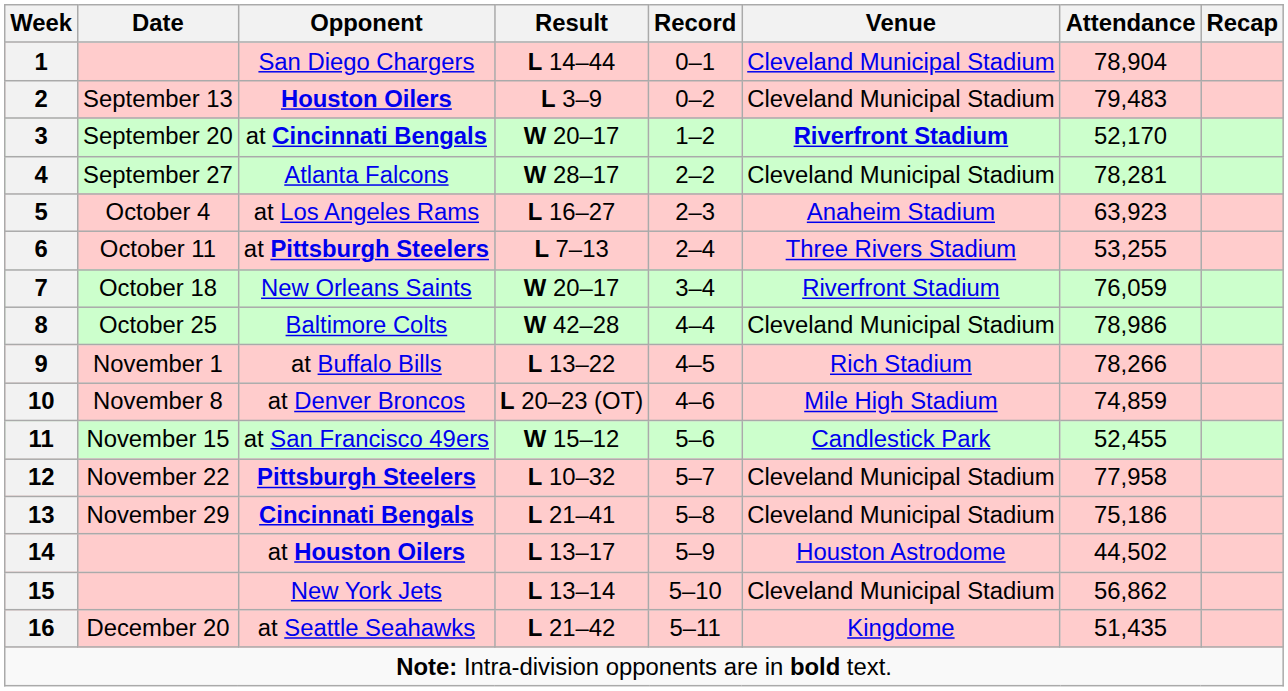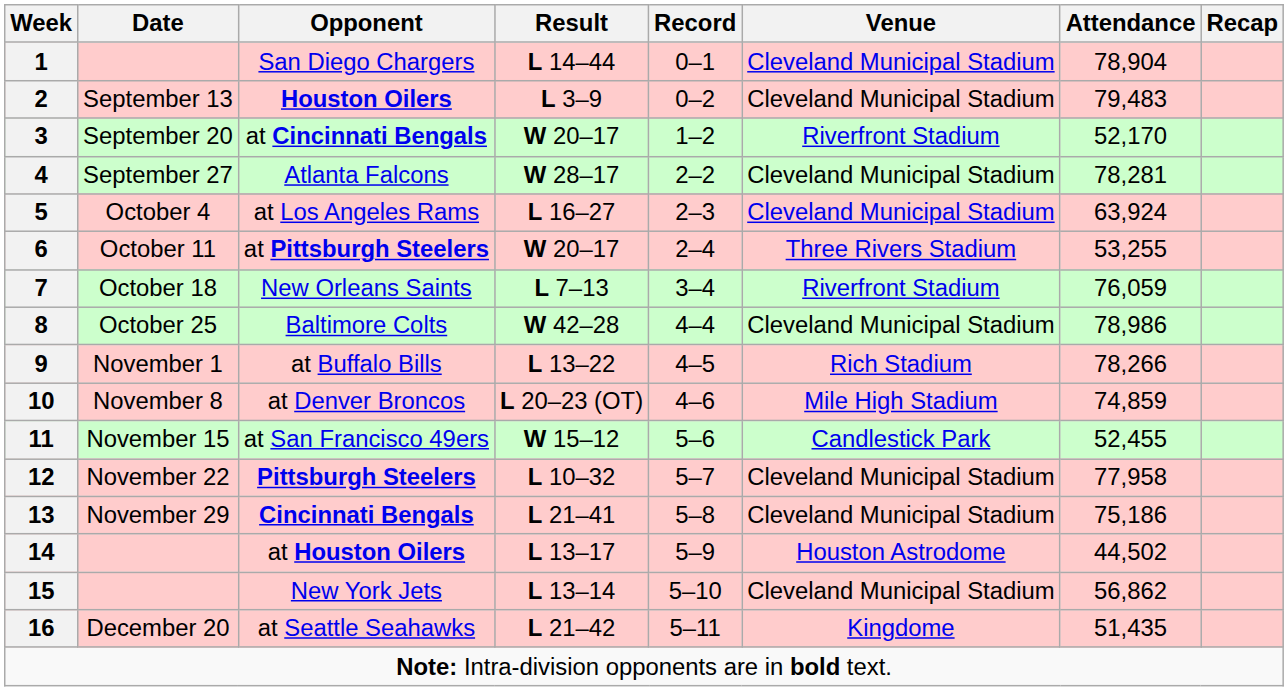(901, 136) bold -> (901, 136) normal
(901, 212) Anaheim Stadium -> (901, 212) Cleveland Municipal Stadium
(1131, 212) 63,923 -> (1131, 212) 63,924
(572, 250) L 7–13 -> (572, 250) W 20–17
(572, 288) W 20–17 -> (572, 288) L 7–13
